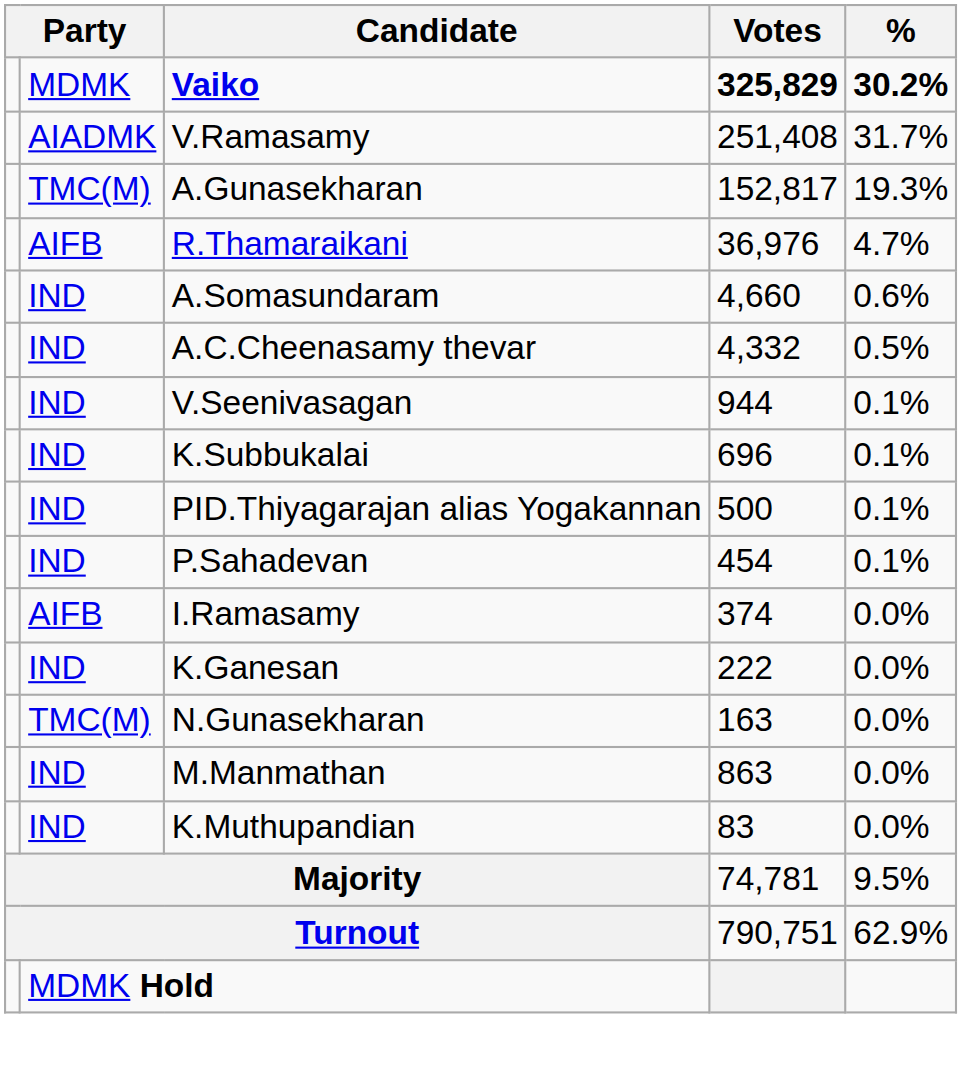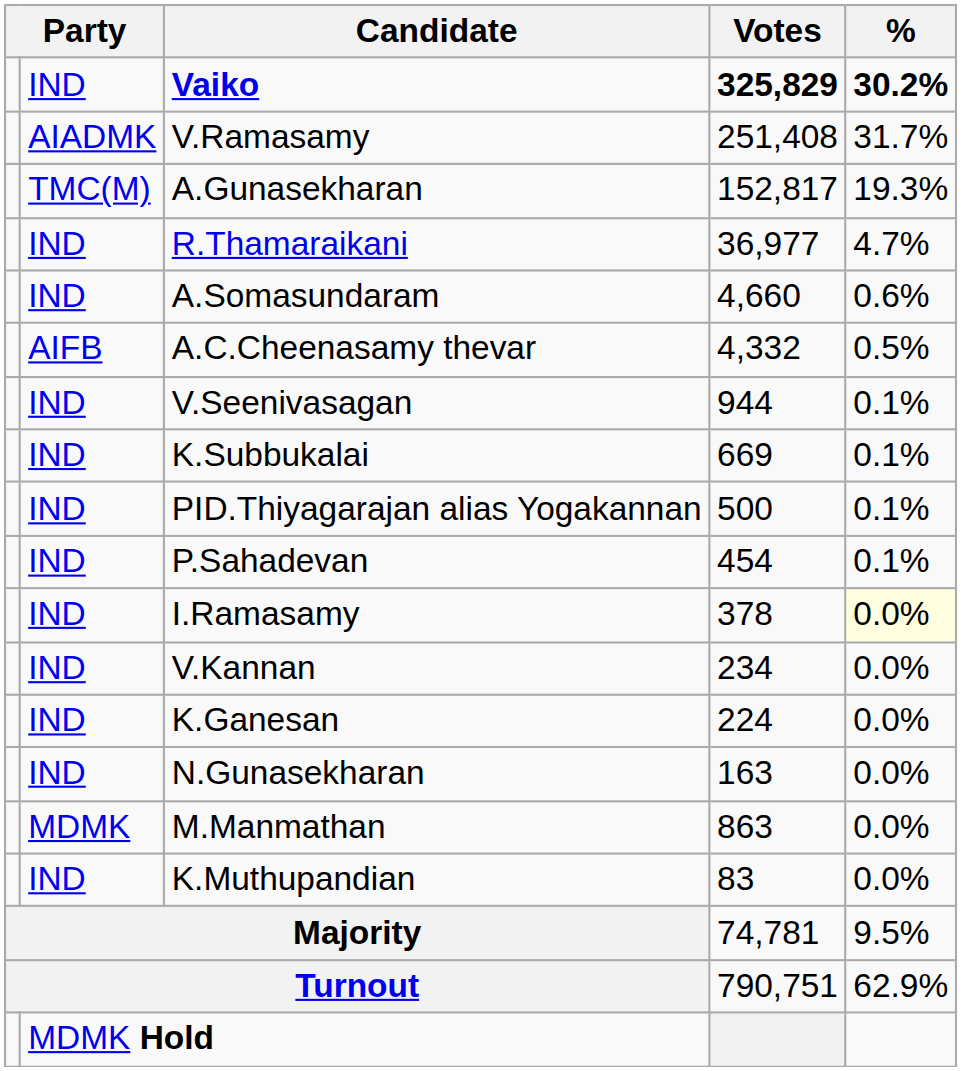(79, 84) MDMK -> (57, 84) IND
(65, 243) AIFB -> (57, 243) IND
(768, 243) 36,976 -> (768, 243) 36,977
(57, 349) IND -> (65, 349) AIFB
(745, 455) 696 -> (745, 455) 669
(65, 614) AIFB -> (57, 614) IND
(745, 614) 374 -> (745, 614) 378
(891, 614) no background -> (891, 614) lightyellow background
+ row: (244, 667)
(745, 667) 222 -> (745, 720) 224
(89, 720) TMC(M) -> (57, 773) IND
(57, 773) IND -> (79, 826) MDMK
